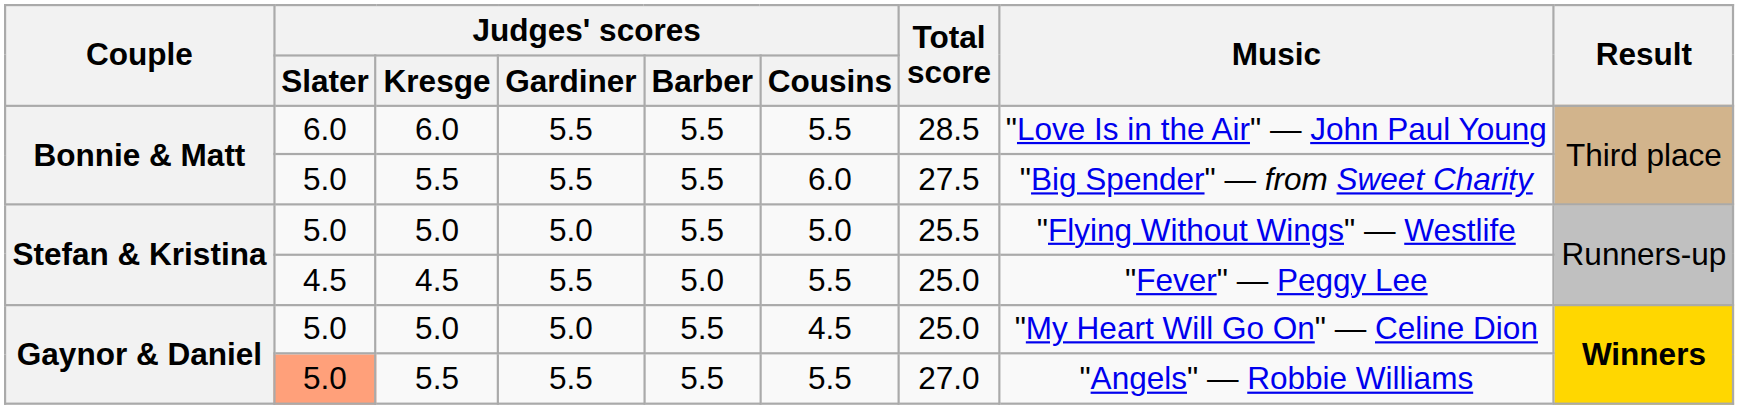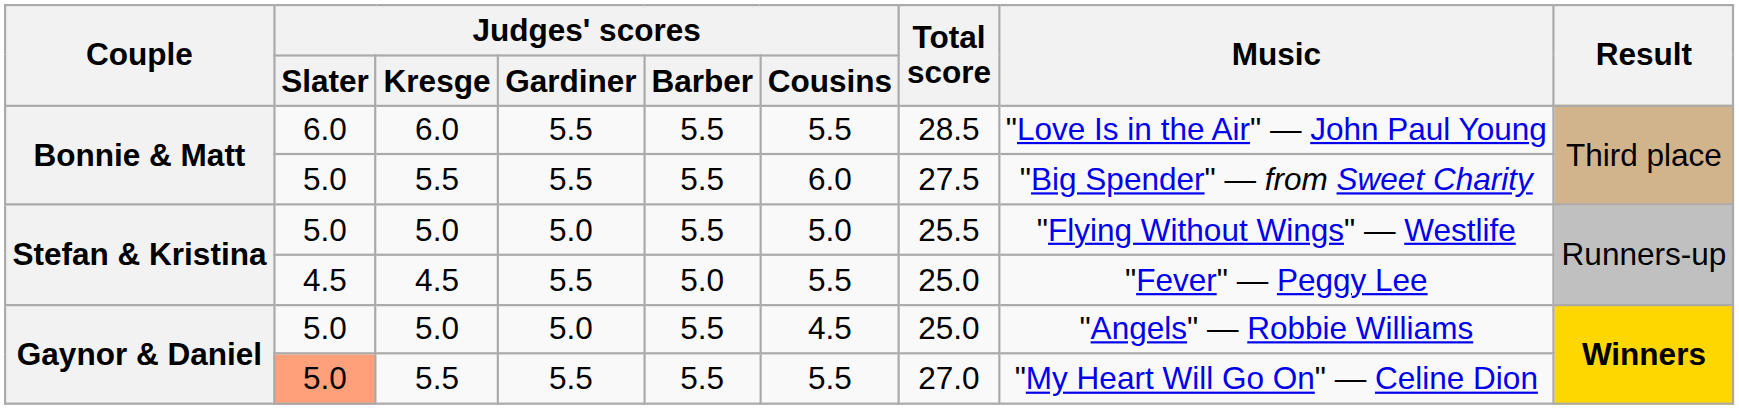(1276, 329) "My Heart Will Go On" — Celine Dion -> (1276, 329) "Angels" — Robbie Williams
(1276, 379) "Angels" — Robbie Williams -> (1276, 379) "My Heart Will Go On" — Celine Dion
